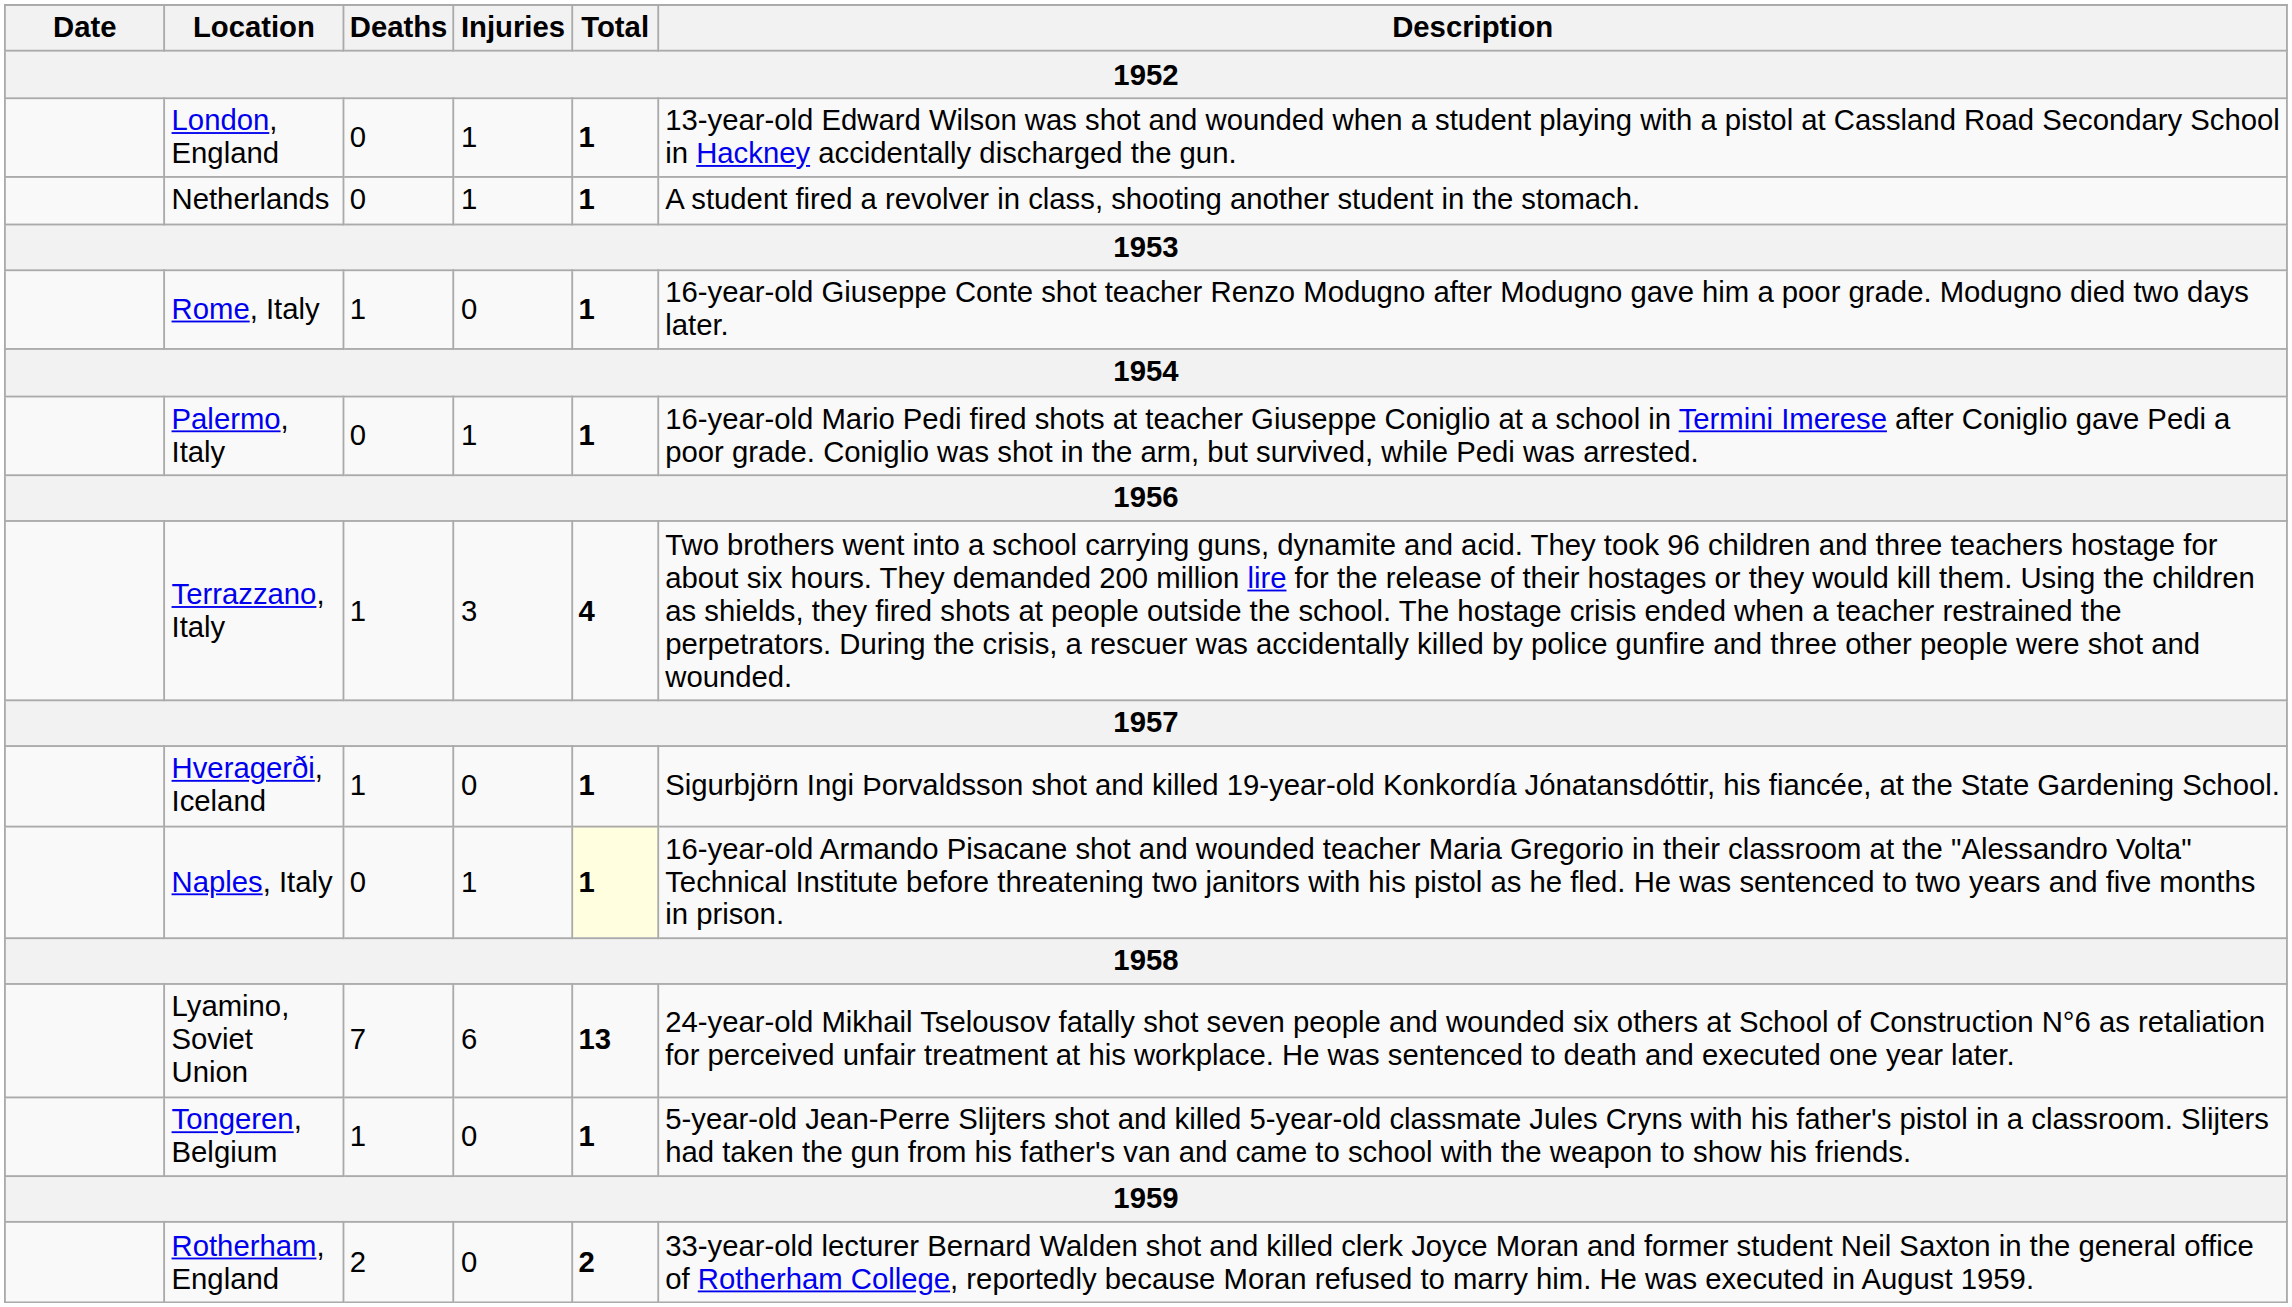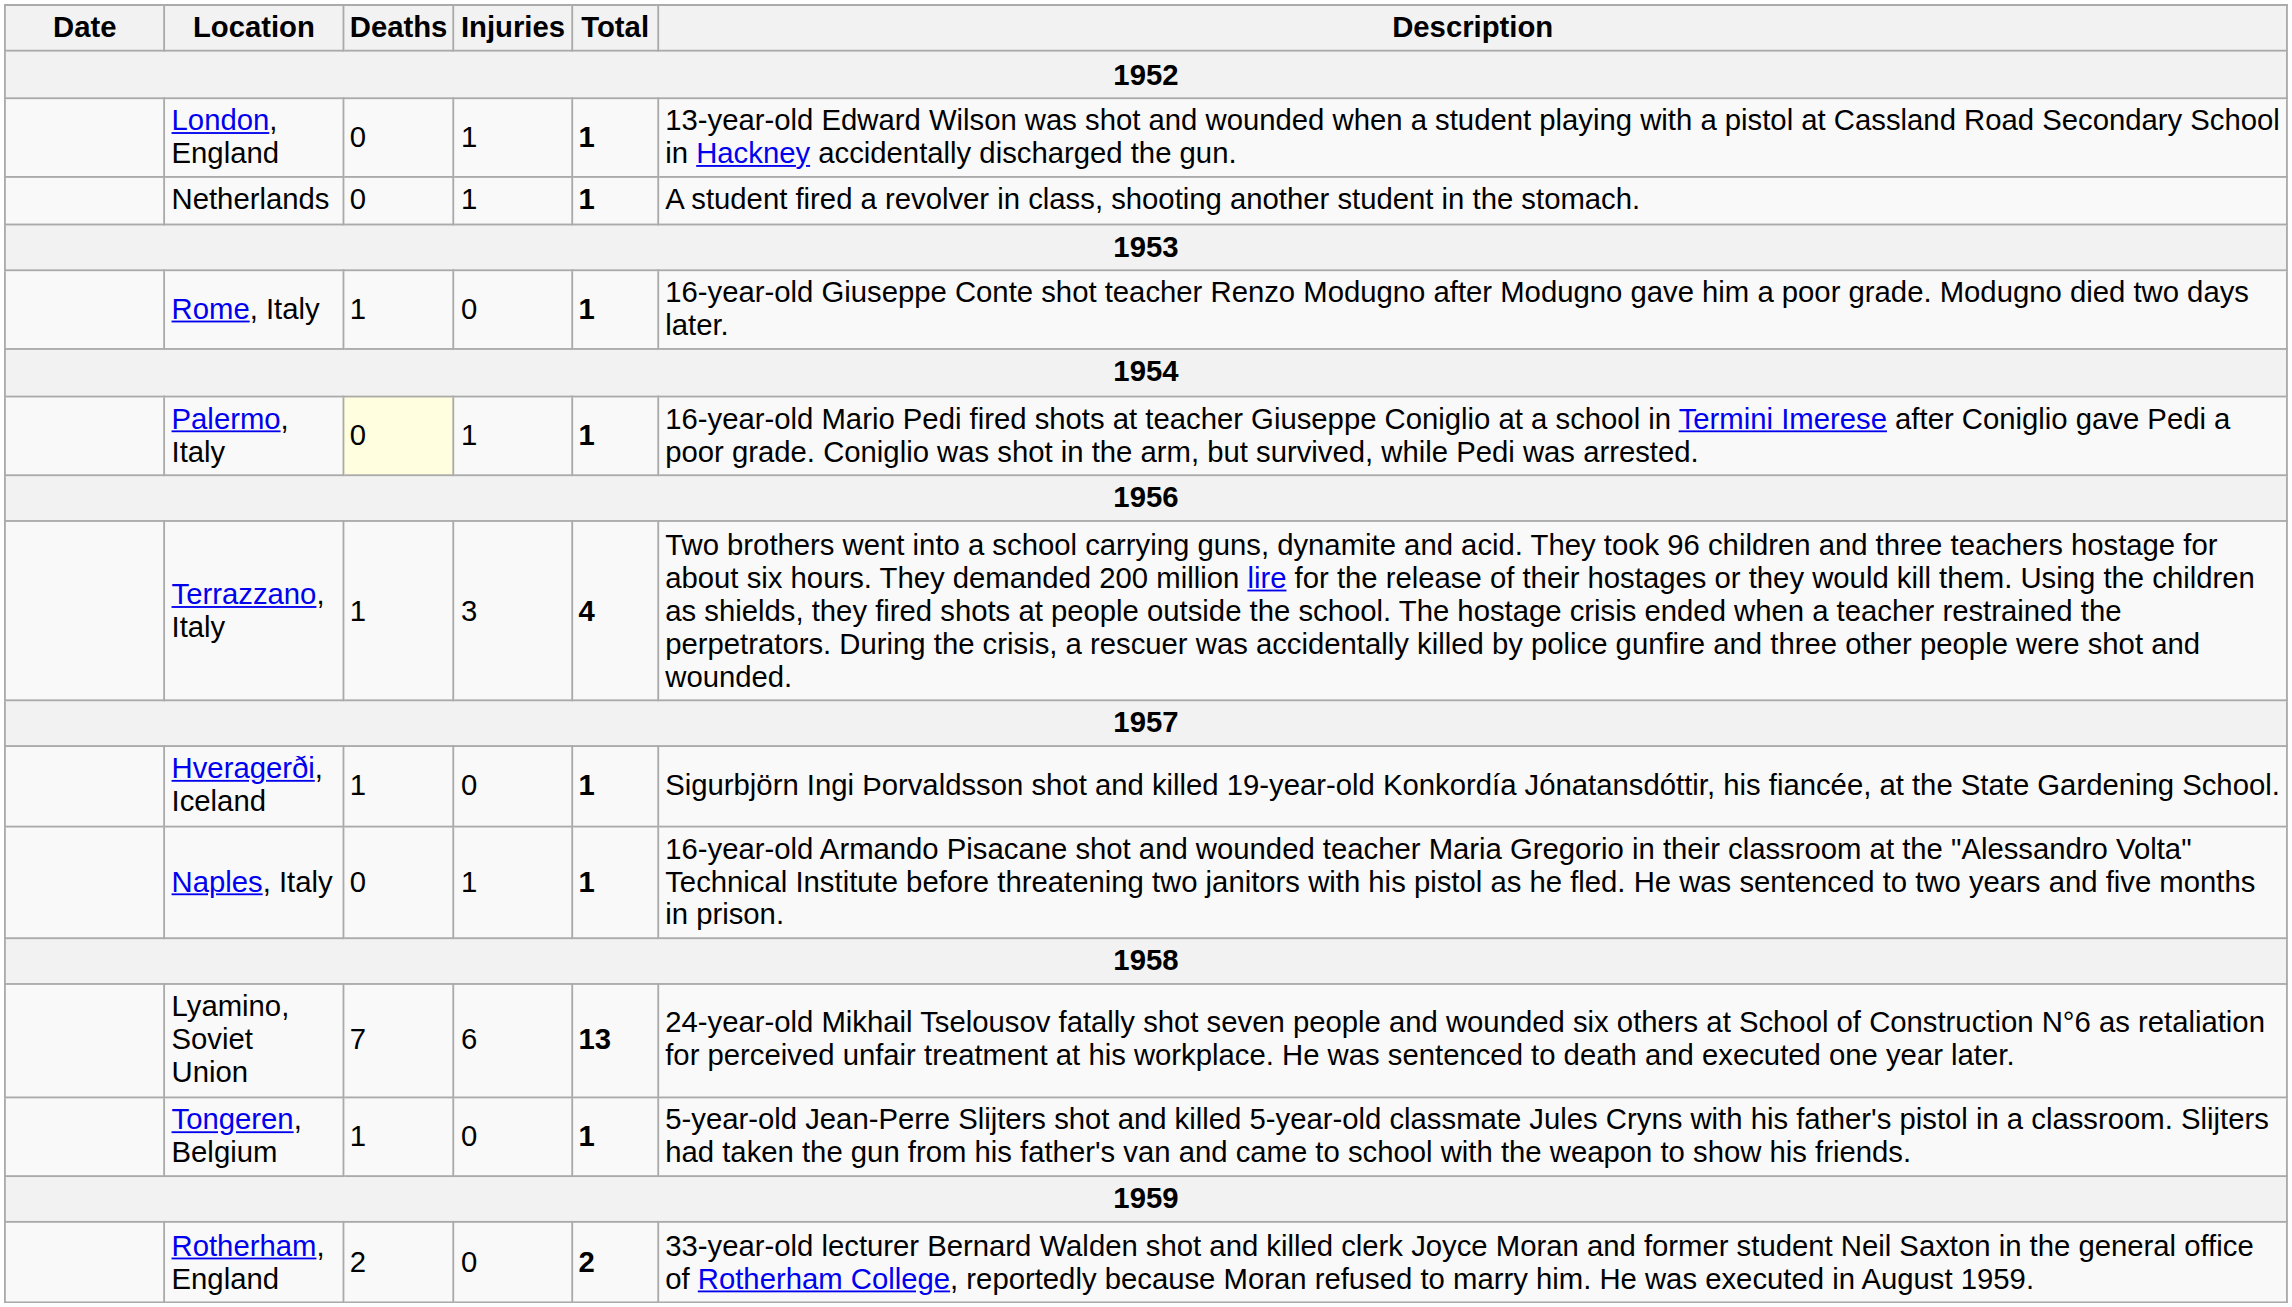(358, 435) no background -> (358, 435) lightyellow background
(587, 881) lightyellow background -> (587, 881) no background
